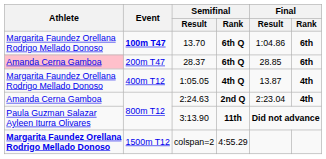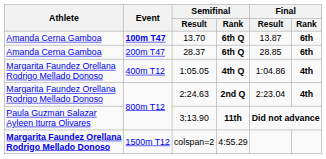(61, 43) Margarita Faundez Orellana Rodrigo Mellado Donoso -> (54, 39) Amanda Cerna Gamboa
(271, 43) 1:04.86 -> (271, 39) 13.87
(54, 62) pink background -> (54, 52) no background
(271, 81) 13.87 -> (271, 71) 1:04.86
(54, 100) Amanda Cerna Gamboa -> (61, 95) Margarita Faundez Orellana Rodrigo Mellado Donoso
